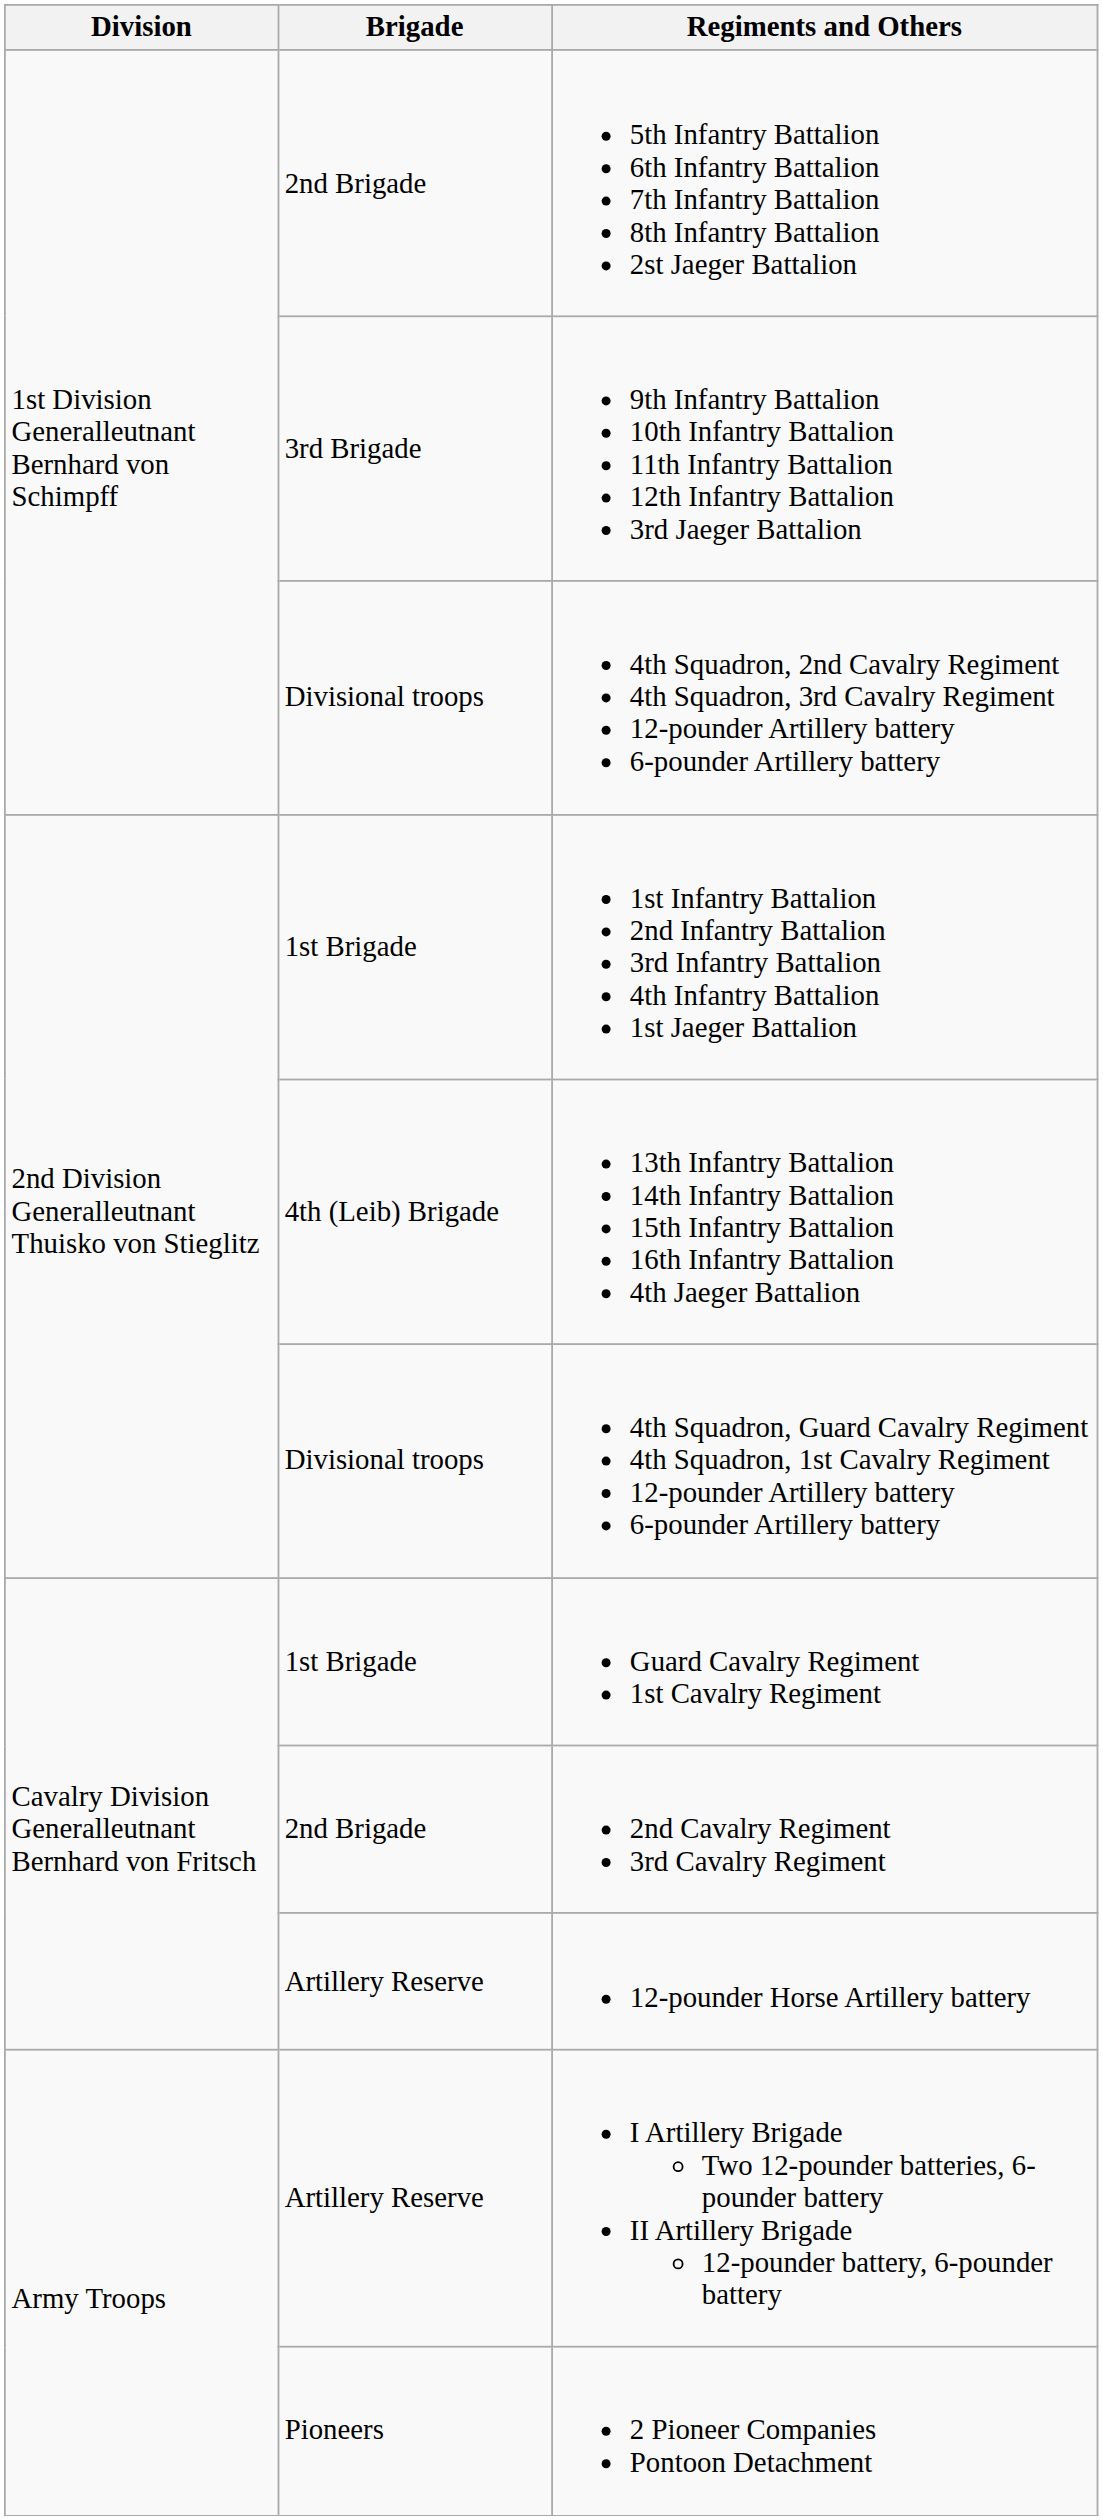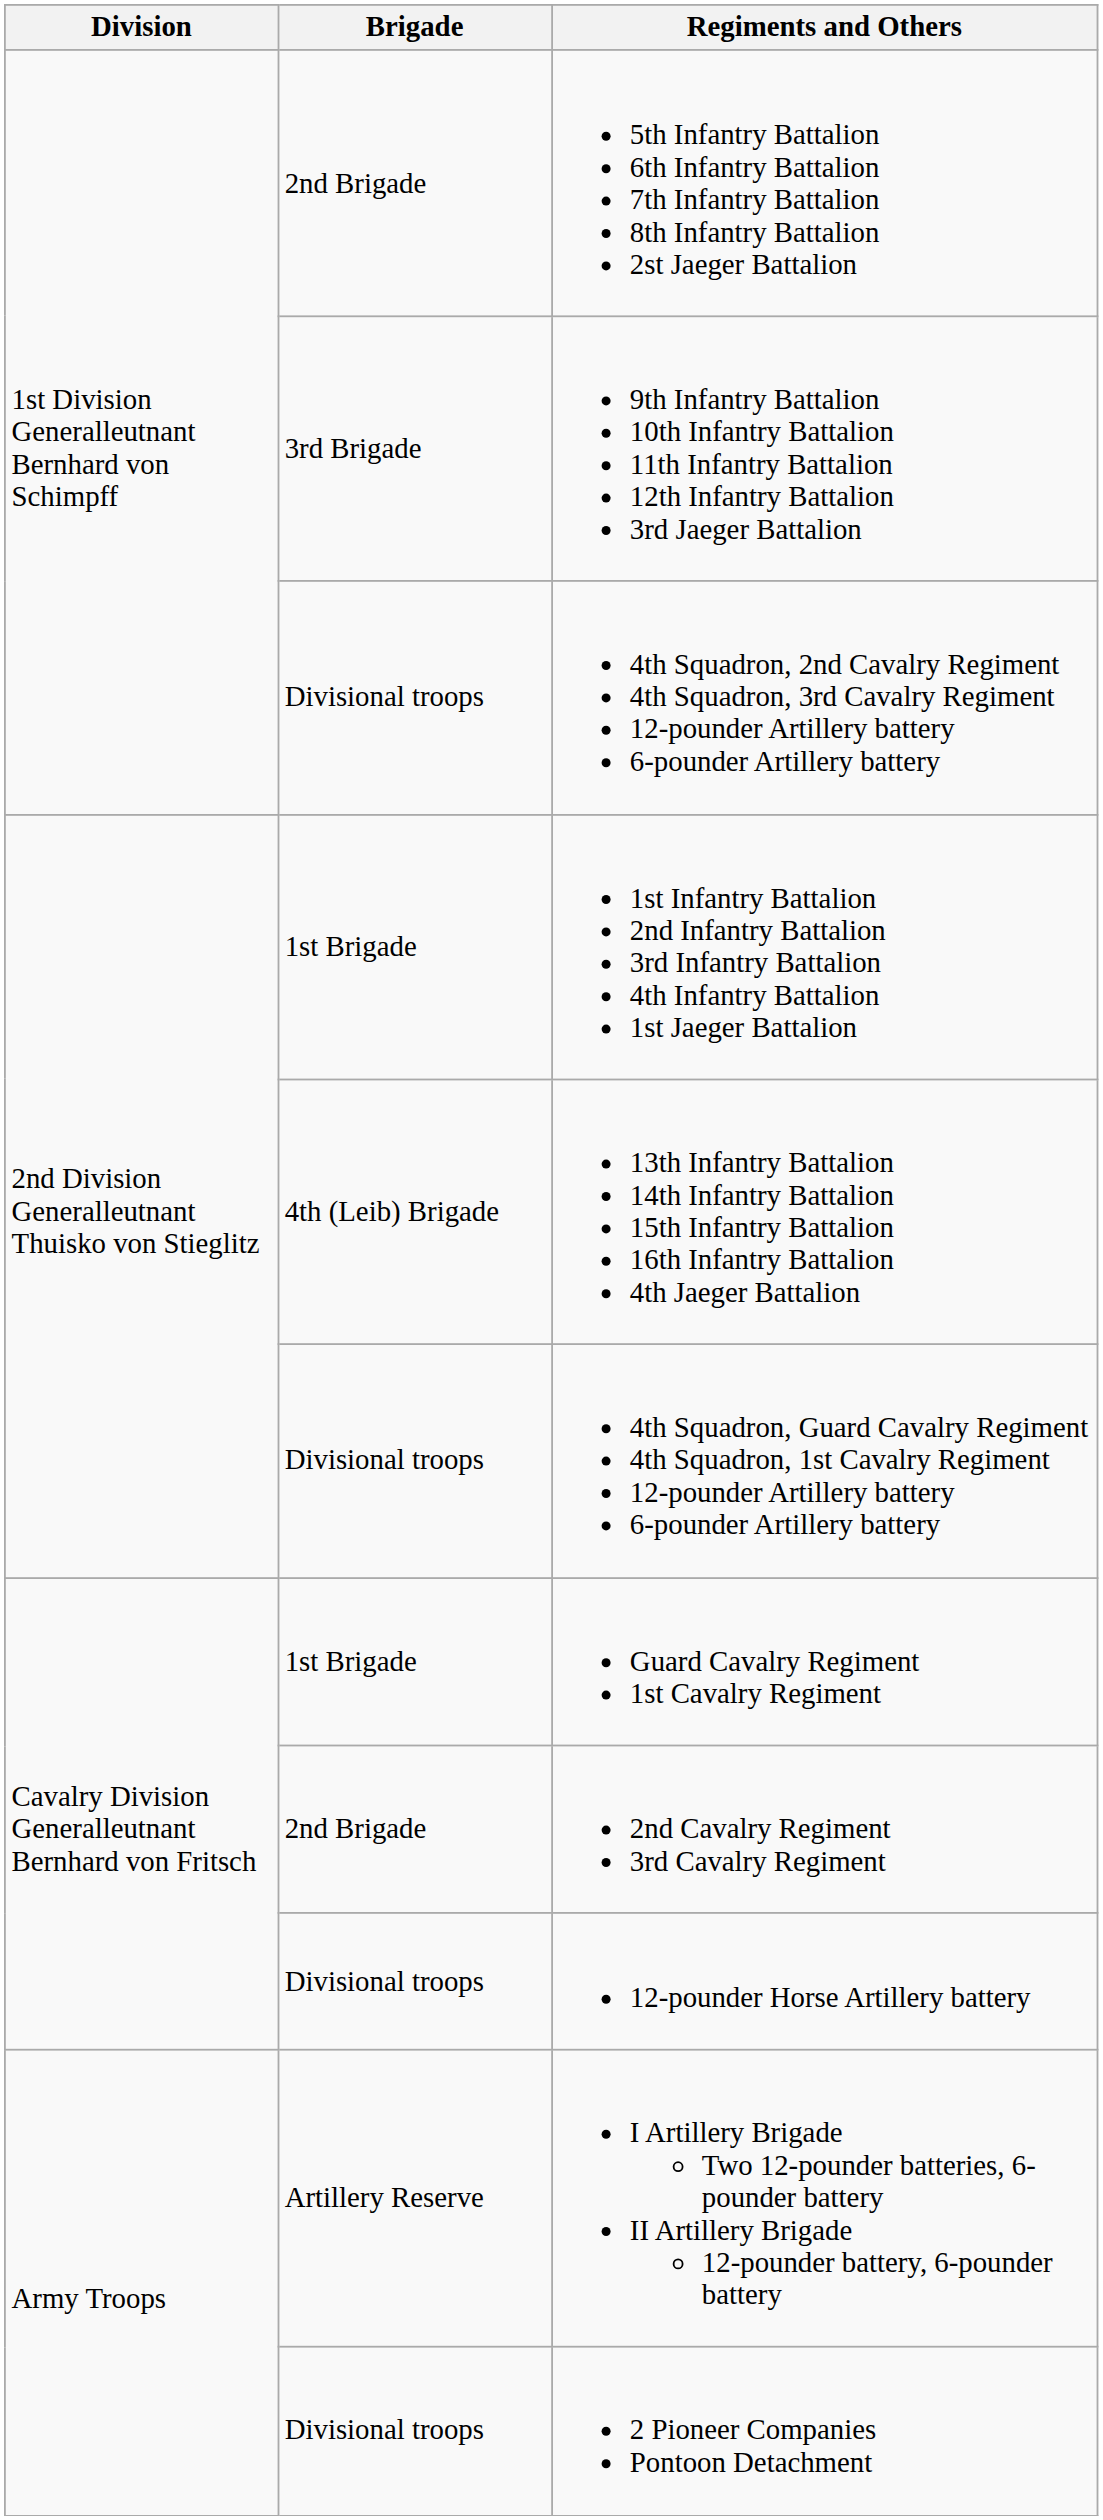(384, 1981) Artillery Reserve -> (384, 1981) Divisional troops
(334, 2430) Pioneers -> (384, 2430) Divisional troops
